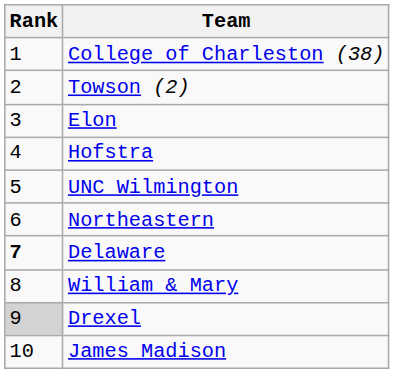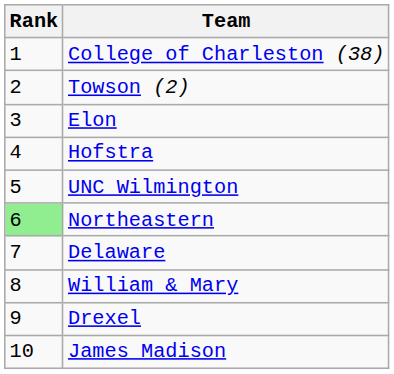(16, 220) no background -> (16, 220) lightgreen background
(16, 253) bold -> (16, 253) normal
(16, 319) lightgrey background -> (16, 319) no background
